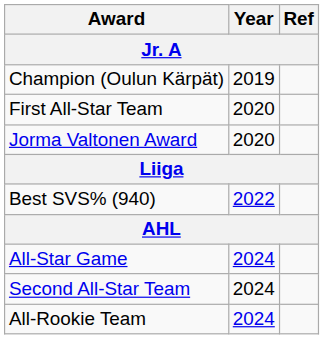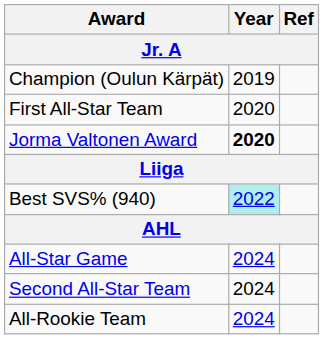(254, 139) normal -> (254, 139) bold
(254, 199) no background -> (254, 199) paleturquoise background
